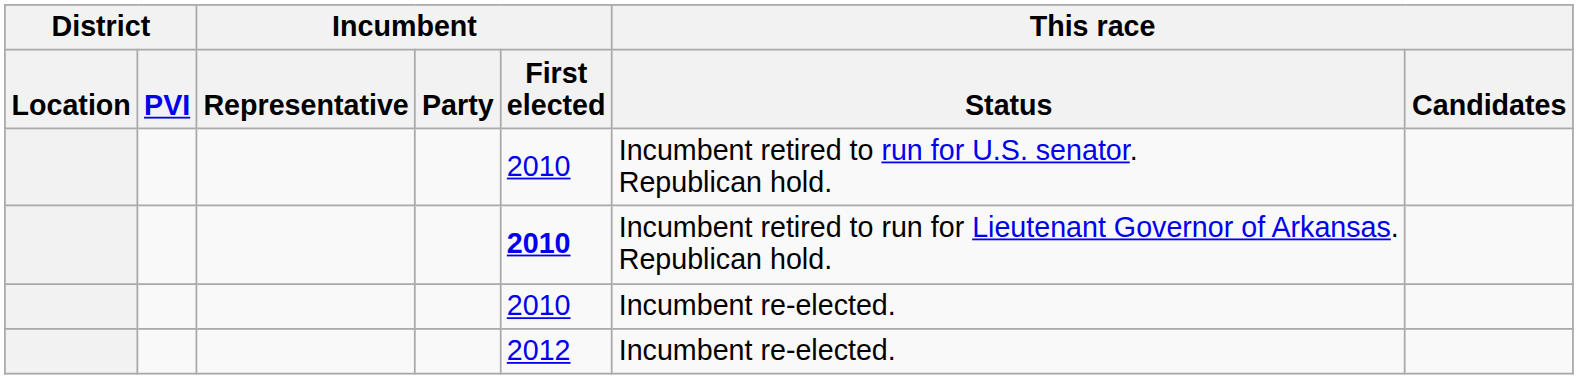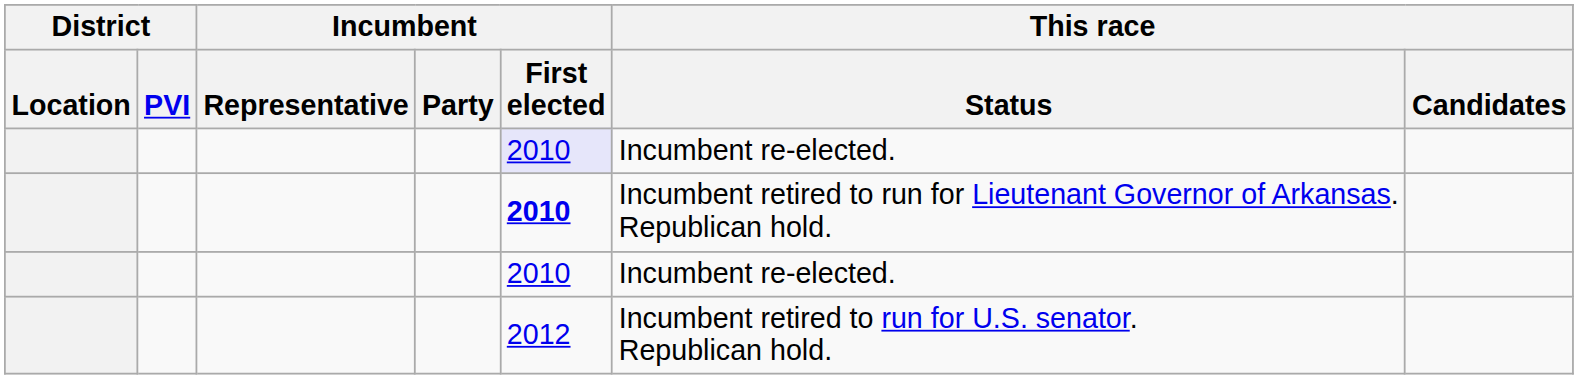(539, 166) no background -> (539, 150) lavender background
(878, 166) Incumbent retired to run for U.S. senator. Republican hold. -> (757, 150) Incumbent re-elected.
(757, 350) Incumbent re-elected. -> (878, 334) Incumbent retired to run for U.S. senator. Republican hold.
